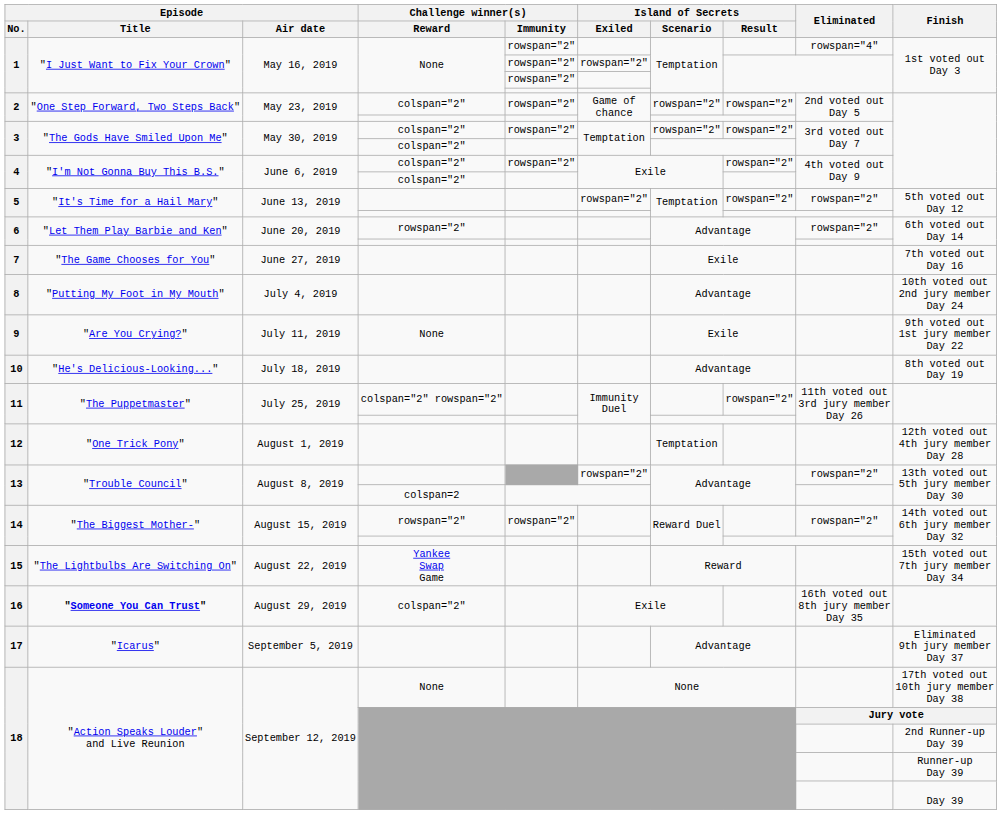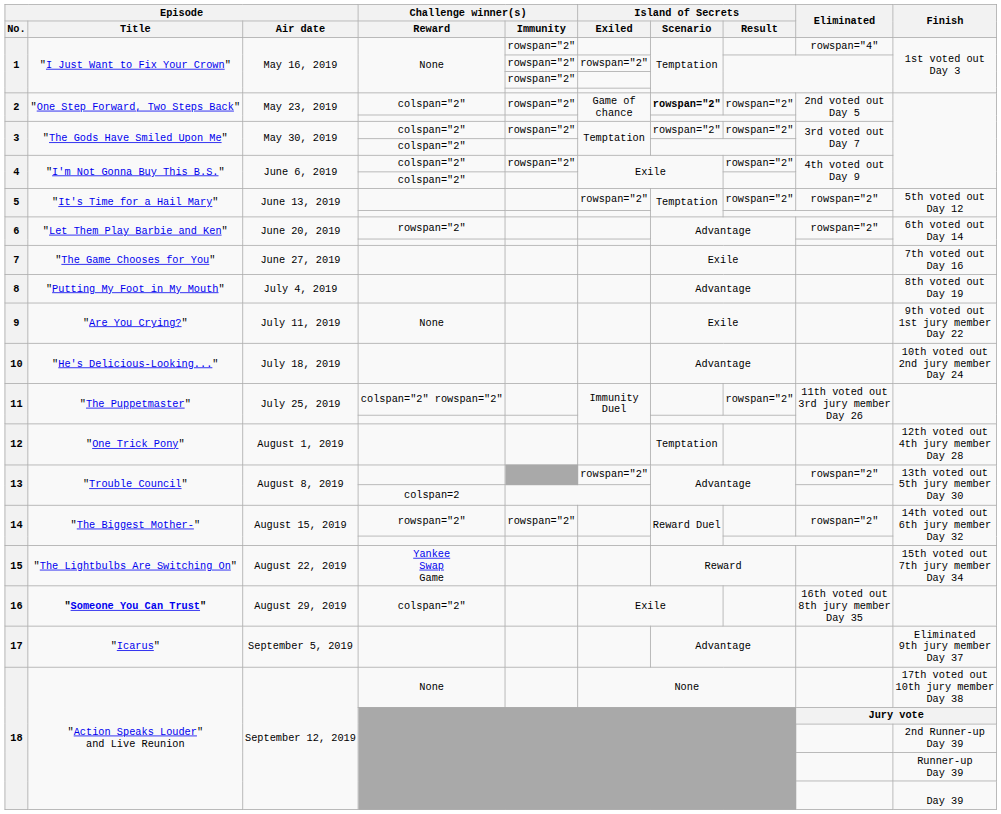(687, 104) normal -> (687, 104) bold
(945, 294) 10th voted out 2nd jury member Day 24 -> (945, 289) 8th voted out Day 19
(945, 369) 8th voted out Day 19 -> (945, 364) 10th voted out 2nd jury member Day 24
